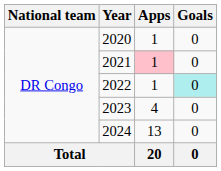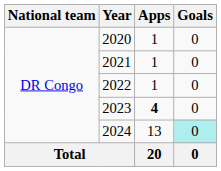(154, 62) pink background -> (154, 62) no background
(195, 85) paleturquoise background -> (195, 85) no background
(154, 108) normal -> (154, 108) bold
(195, 131) no background -> (195, 131) paleturquoise background
